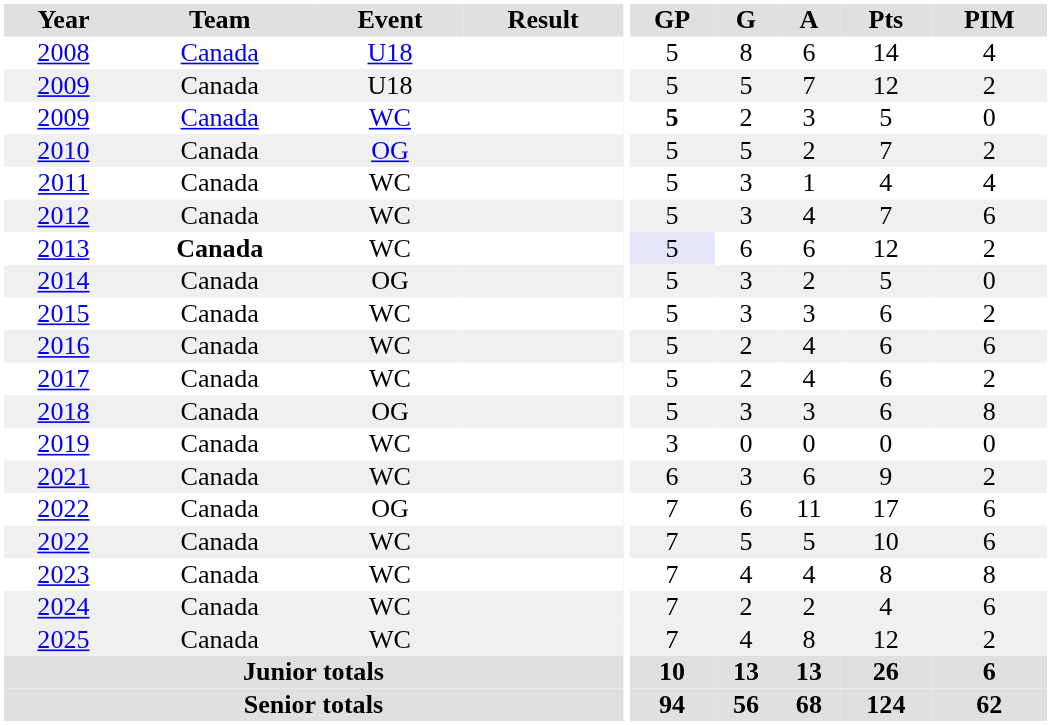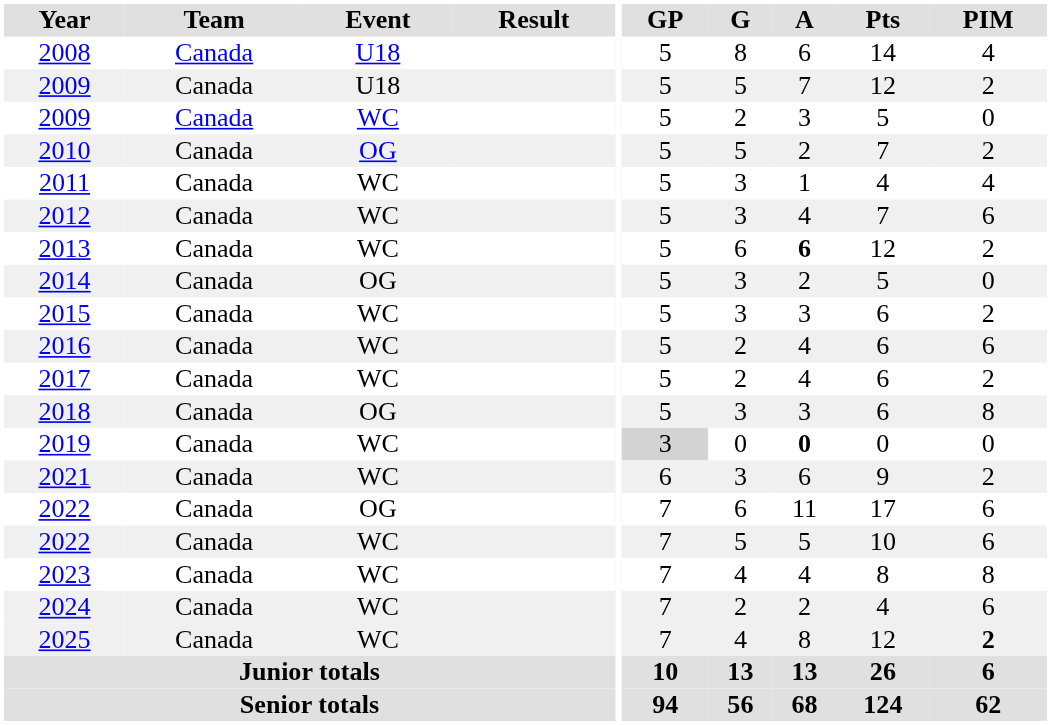(672, 117) bold -> (665, 117) normal
(220, 248) bold -> (214, 248) normal
(672, 248) lavender background -> (665, 248) no background
(809, 248) normal -> (805, 248) bold
(672, 443) no background -> (665, 443) lightgrey background
(809, 443) normal -> (805, 443) bold
(989, 639) normal -> (988, 639) bold
